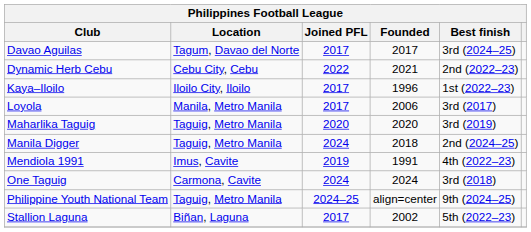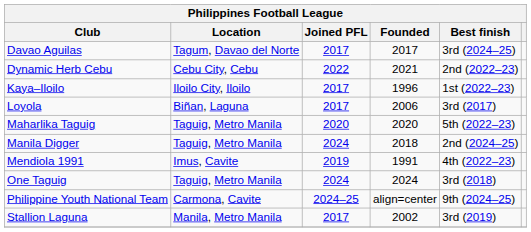(227, 106) Manila, Metro Manila -> (211, 106) Biñan, Laguna
(469, 124) 3rd (2019) -> (479, 124) 5th (2022–23)
(217, 180) Carmona, Cavite -> (227, 180) Taguig, Metro Manila
(227, 198) Taguig, Metro Manila -> (217, 198) Carmona, Cavite
(211, 217) Biñan, Laguna -> (227, 217) Manila, Metro Manila
(479, 217) 5th (2022–23) -> (469, 217) 3rd (2019)
